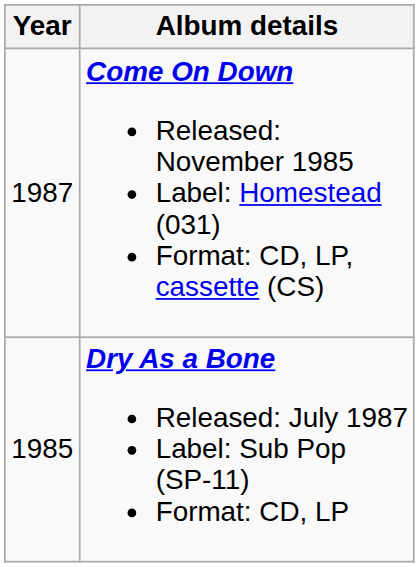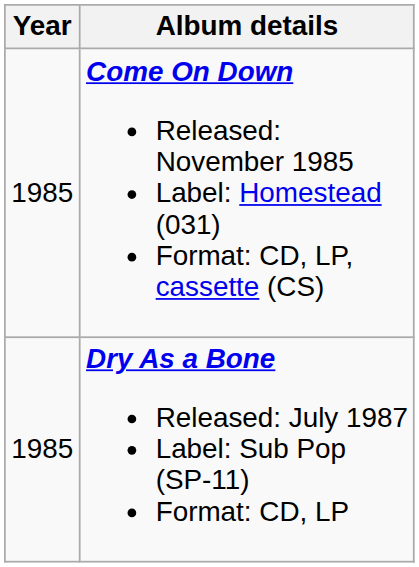(42, 192) 1987 -> (42, 192) 1985
